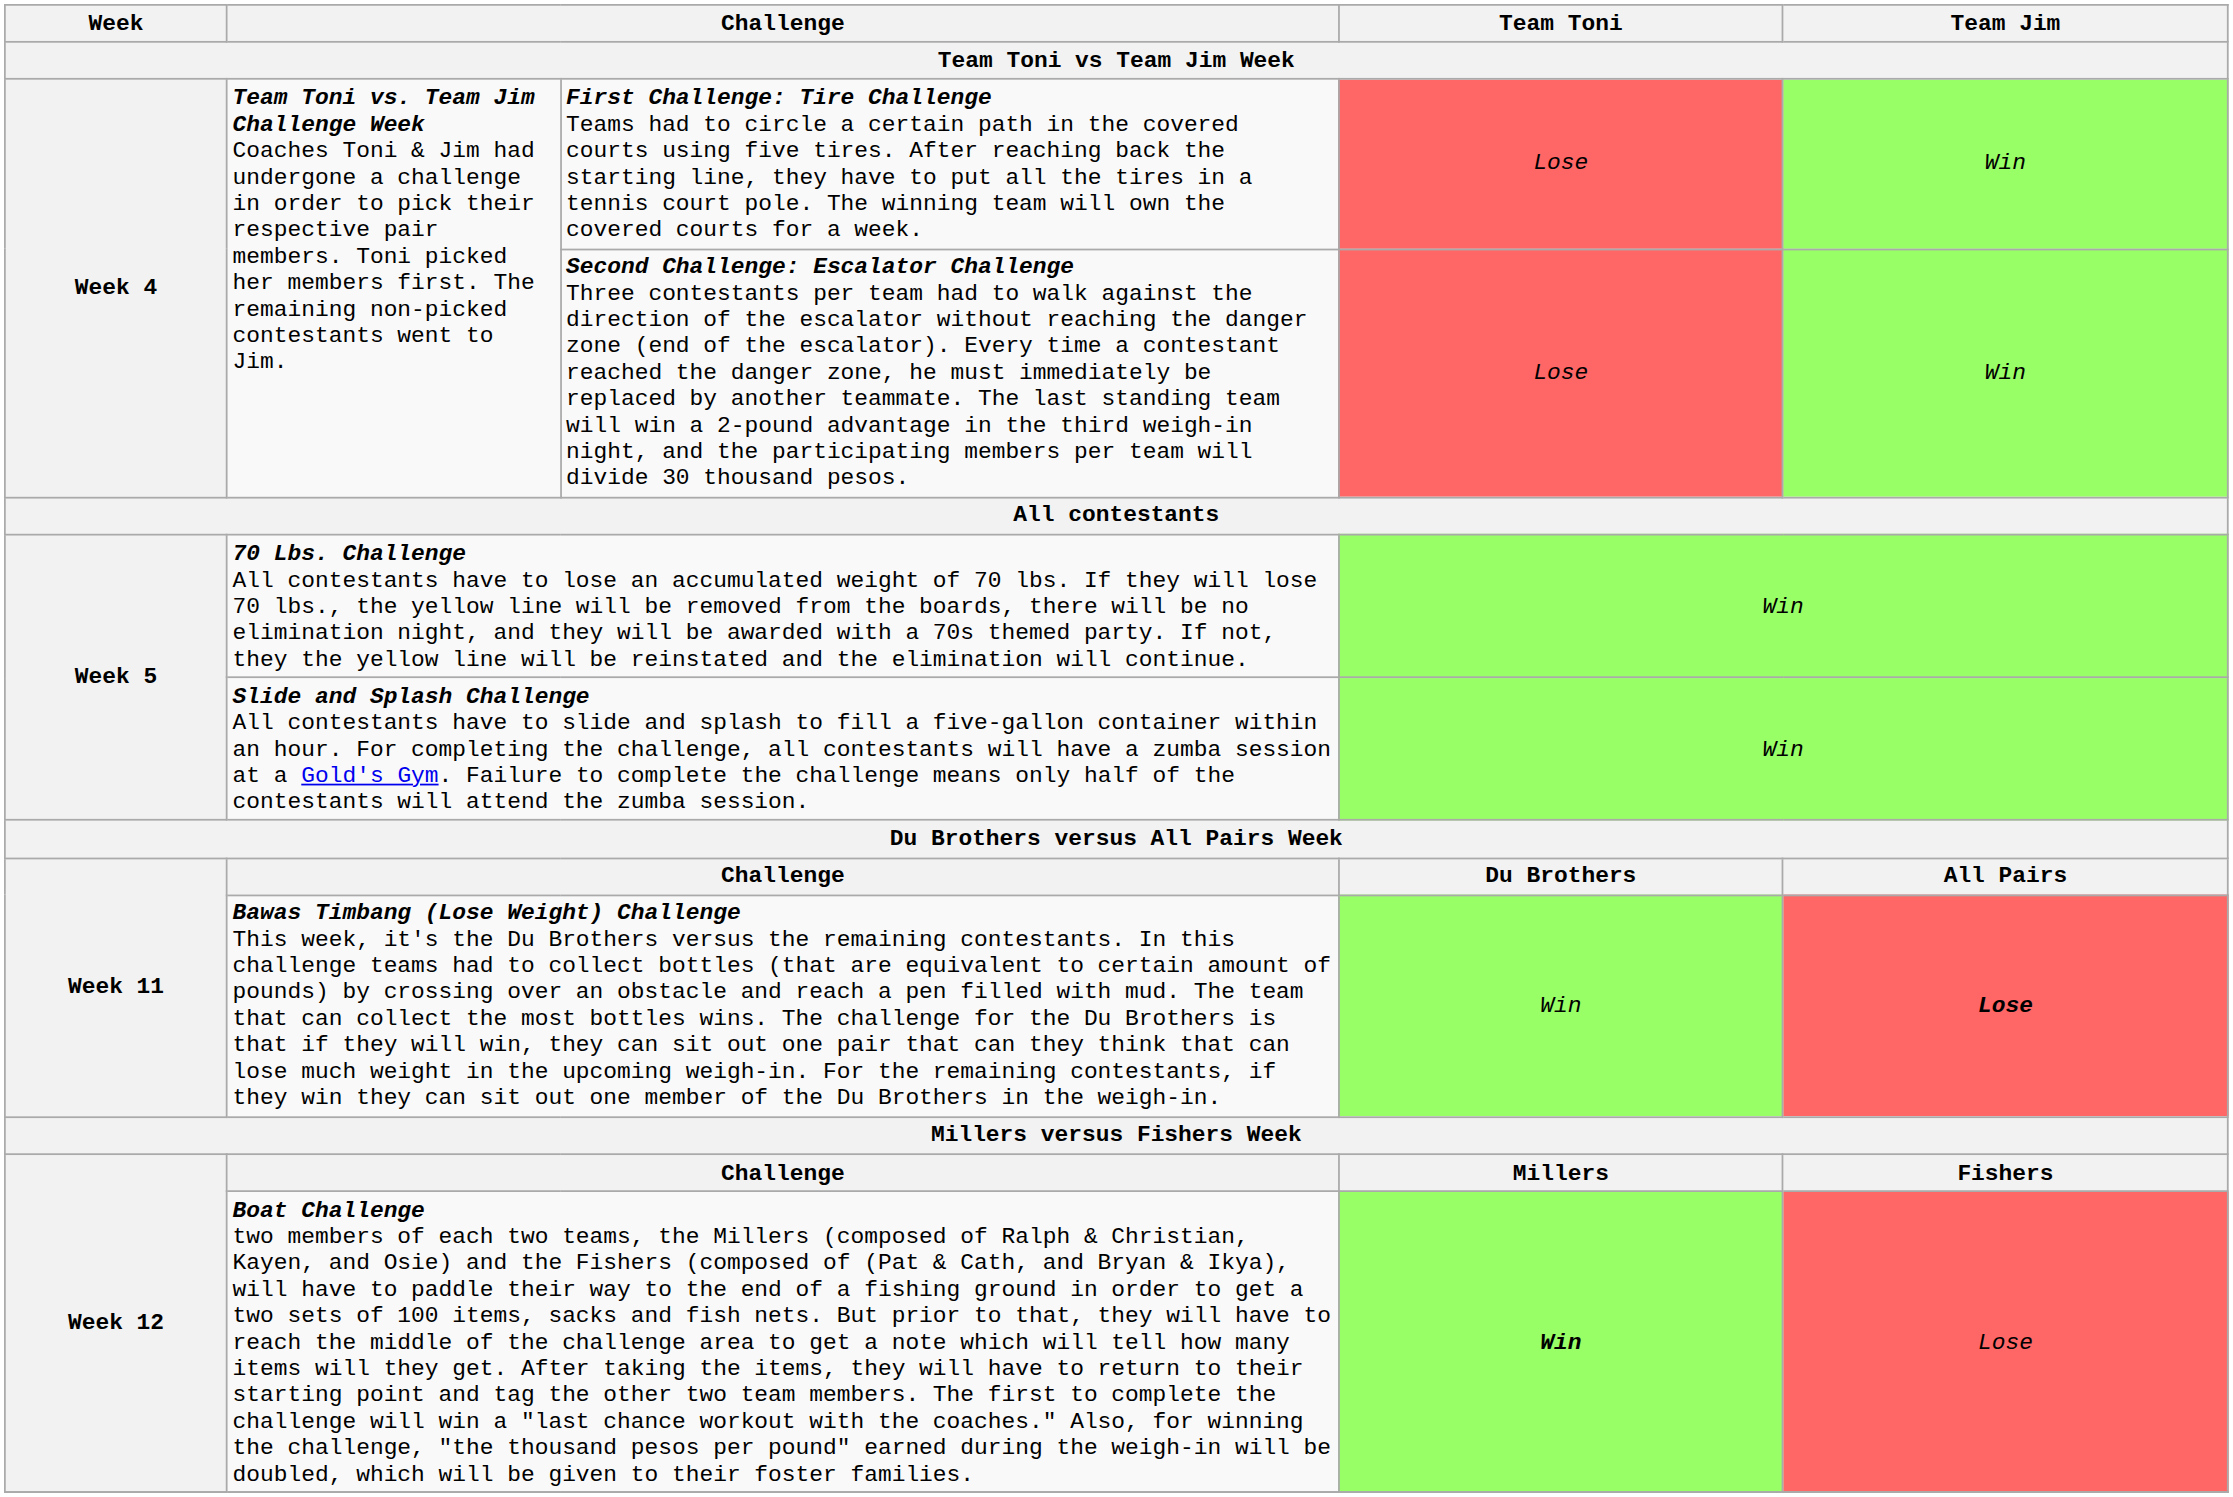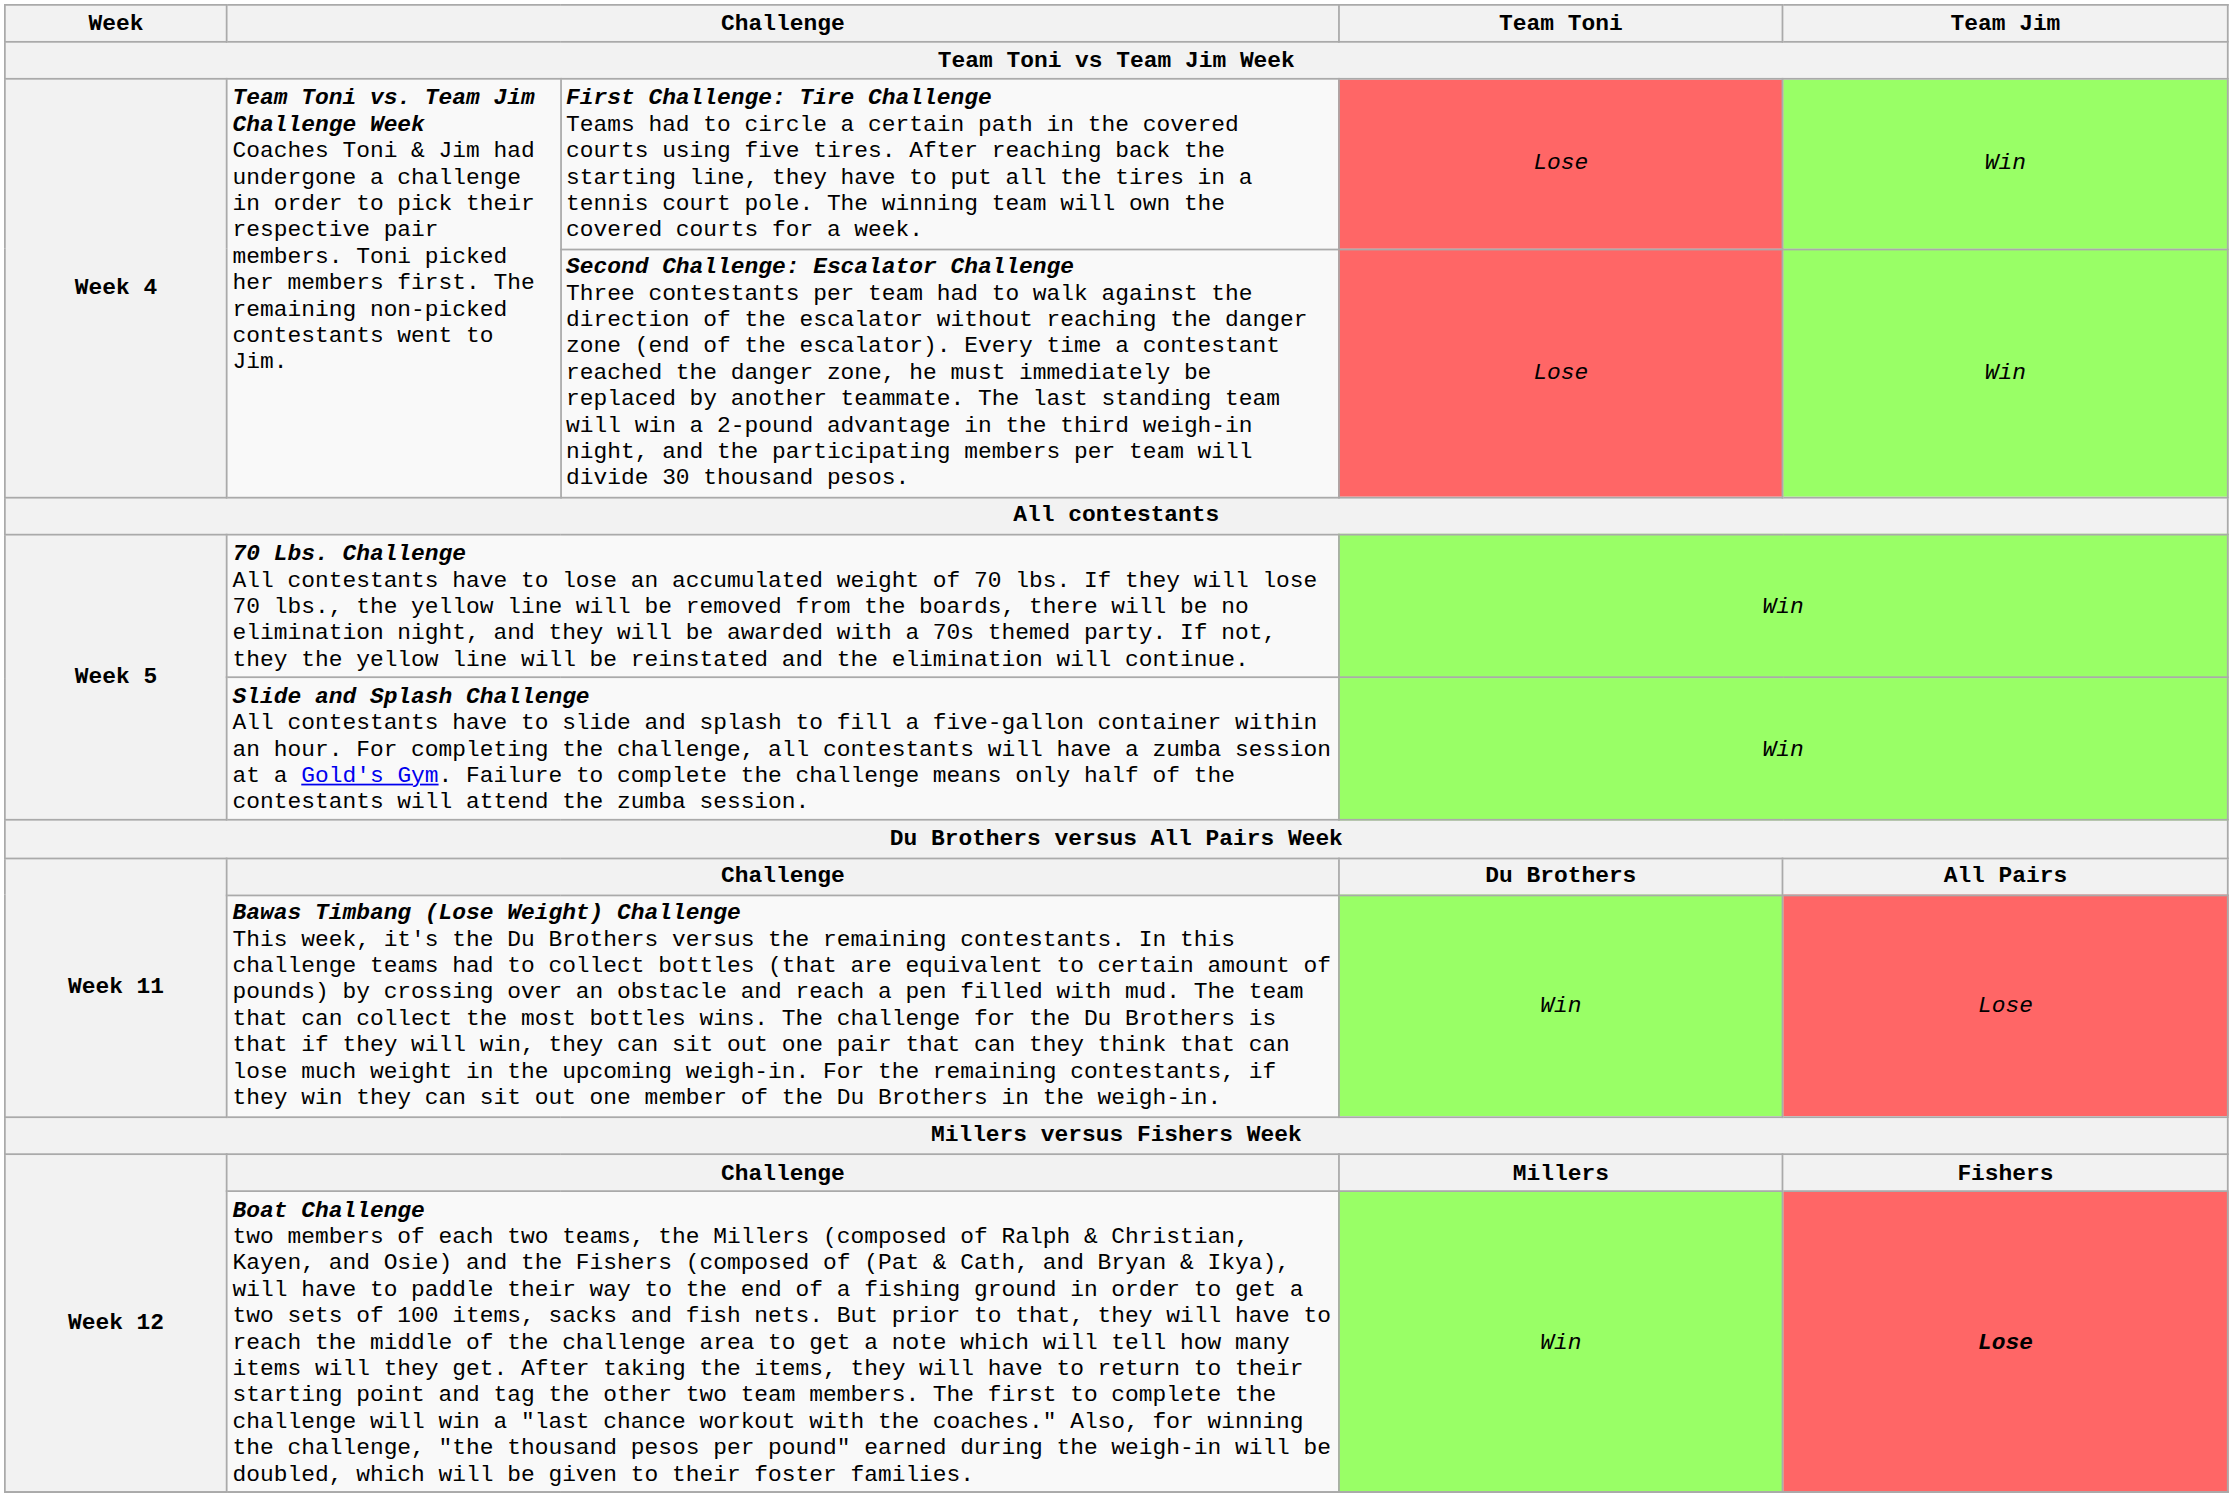(2005, 1006) bold -> (2005, 1006) normal
(1561, 1342) bold -> (1561, 1342) normal
(2005, 1342) normal -> (2005, 1342) bold
